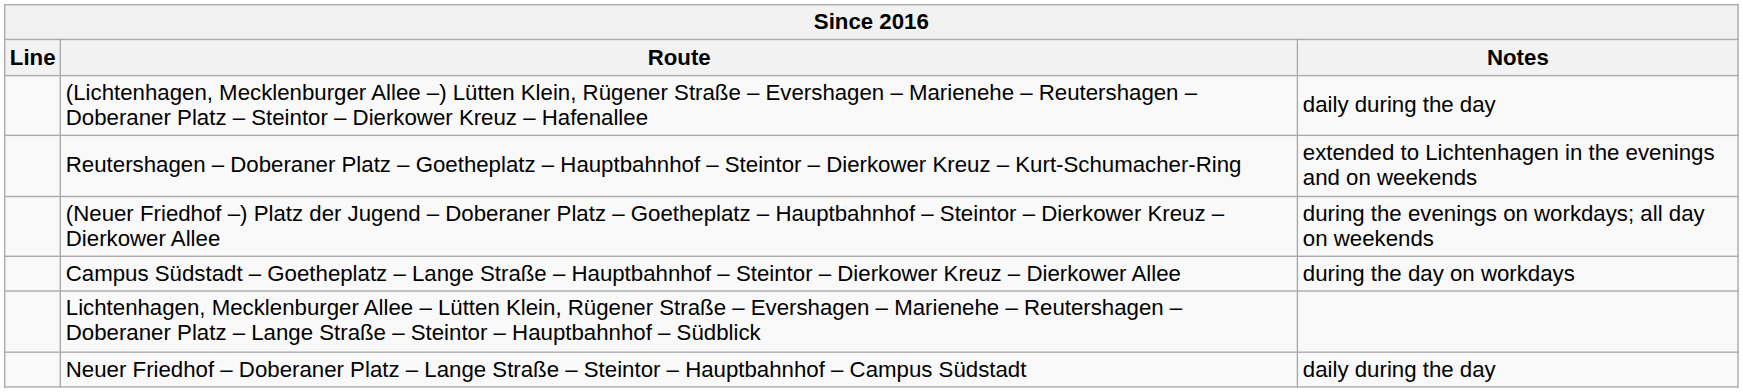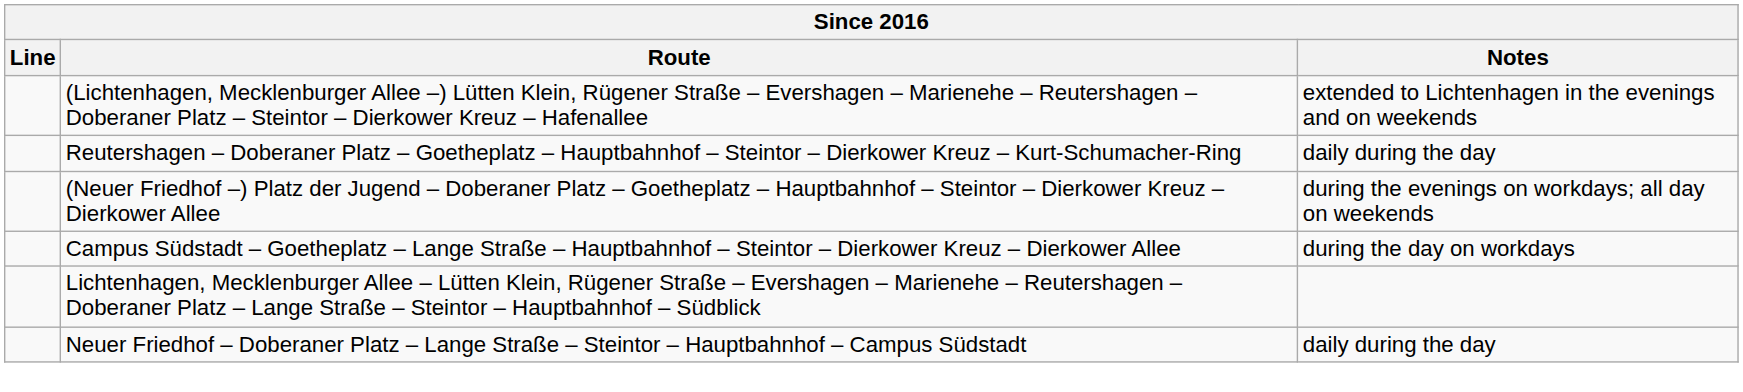(1399, 105) daily during the day -> (1509, 105) extended to Lichtenhagen in the evenings and on weekends
(1509, 165) extended to Lichtenhagen in the evenings and on weekends -> (1399, 152) daily during the day
